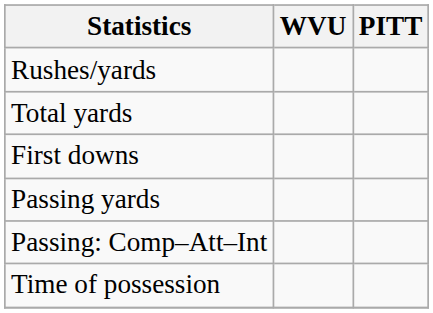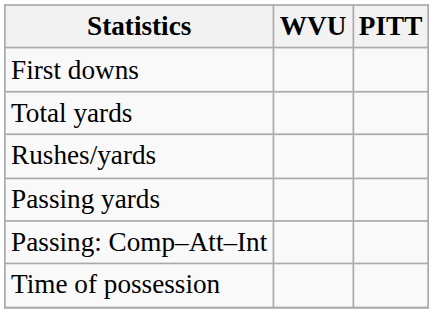rows swapped: (75, 155) <-> (84, 69)
